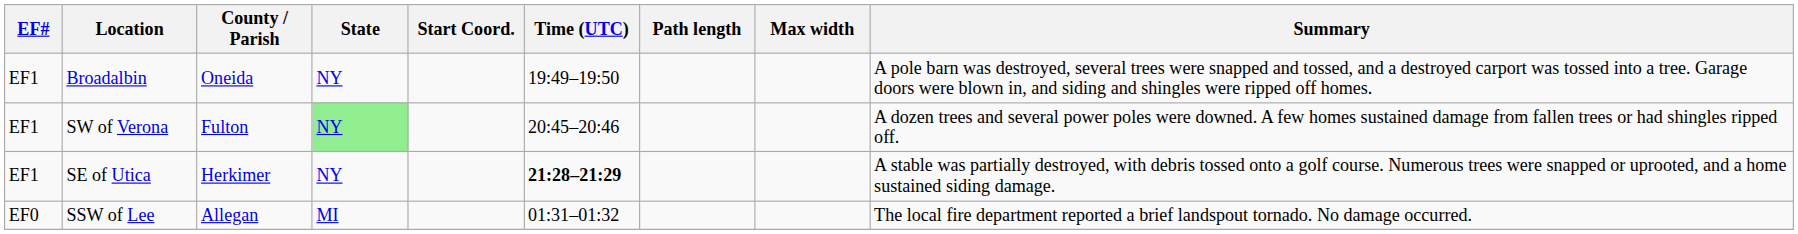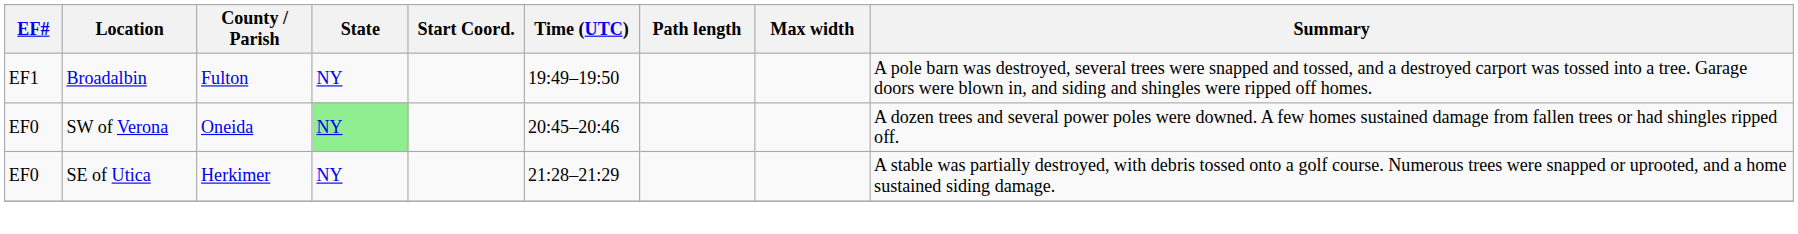(227, 78) Oneida -> (225, 78) Fulton
(24, 127) EF1 -> (24, 127) EF0
(225, 127) Fulton -> (227, 127) Oneida
(24, 176) EF1 -> (24, 176) EF0
(575, 176) bold -> (574, 176) normal
- row: (110, 214)
